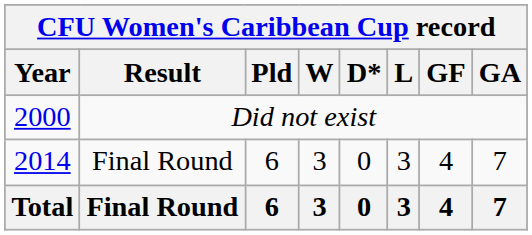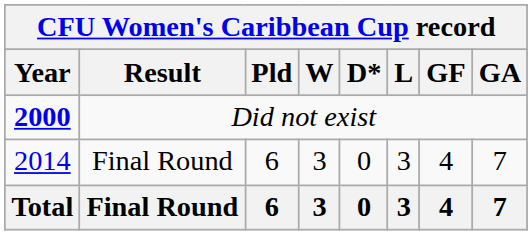(42, 116) normal -> (42, 116) bold
